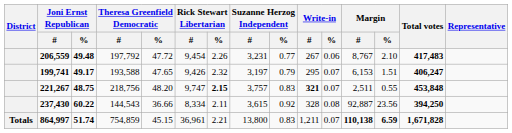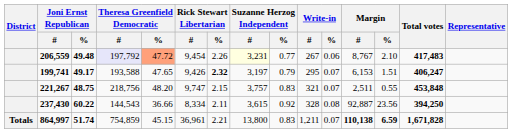(125, 56) no background -> (125, 56) lavender background
(163, 56) no background -> (163, 56) lightsalmon background
(257, 56) no background -> (257, 56) lightyellow background
(220, 72) normal -> (220, 72) bold
(220, 88) bold -> (220, 88) normal
(313, 88) bold -> (313, 88) normal
